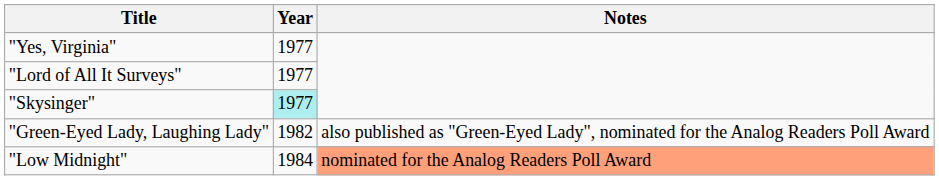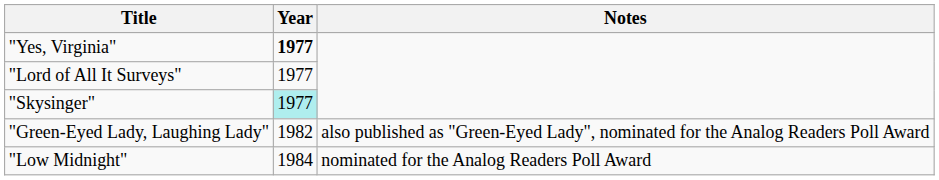(295, 47) normal -> (295, 47) bold
(486, 160) lightsalmon background -> (486, 160) no background
